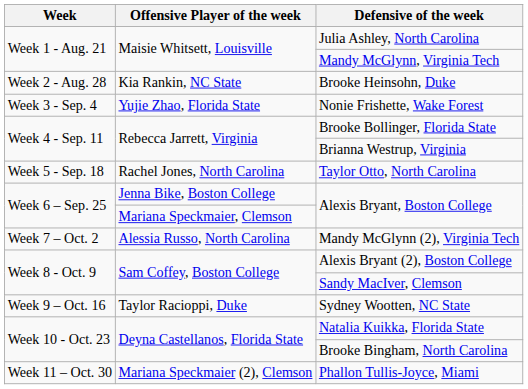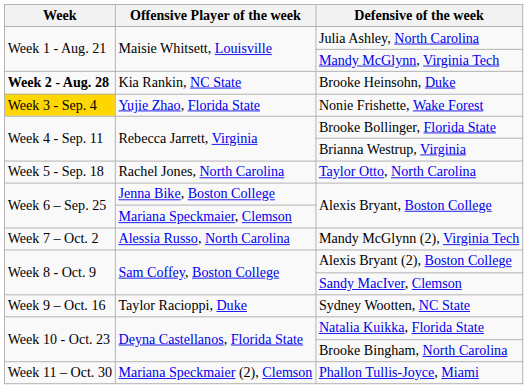(57, 82) normal -> (58, 82) bold
(52, 104) no background -> (52, 104) gold background
